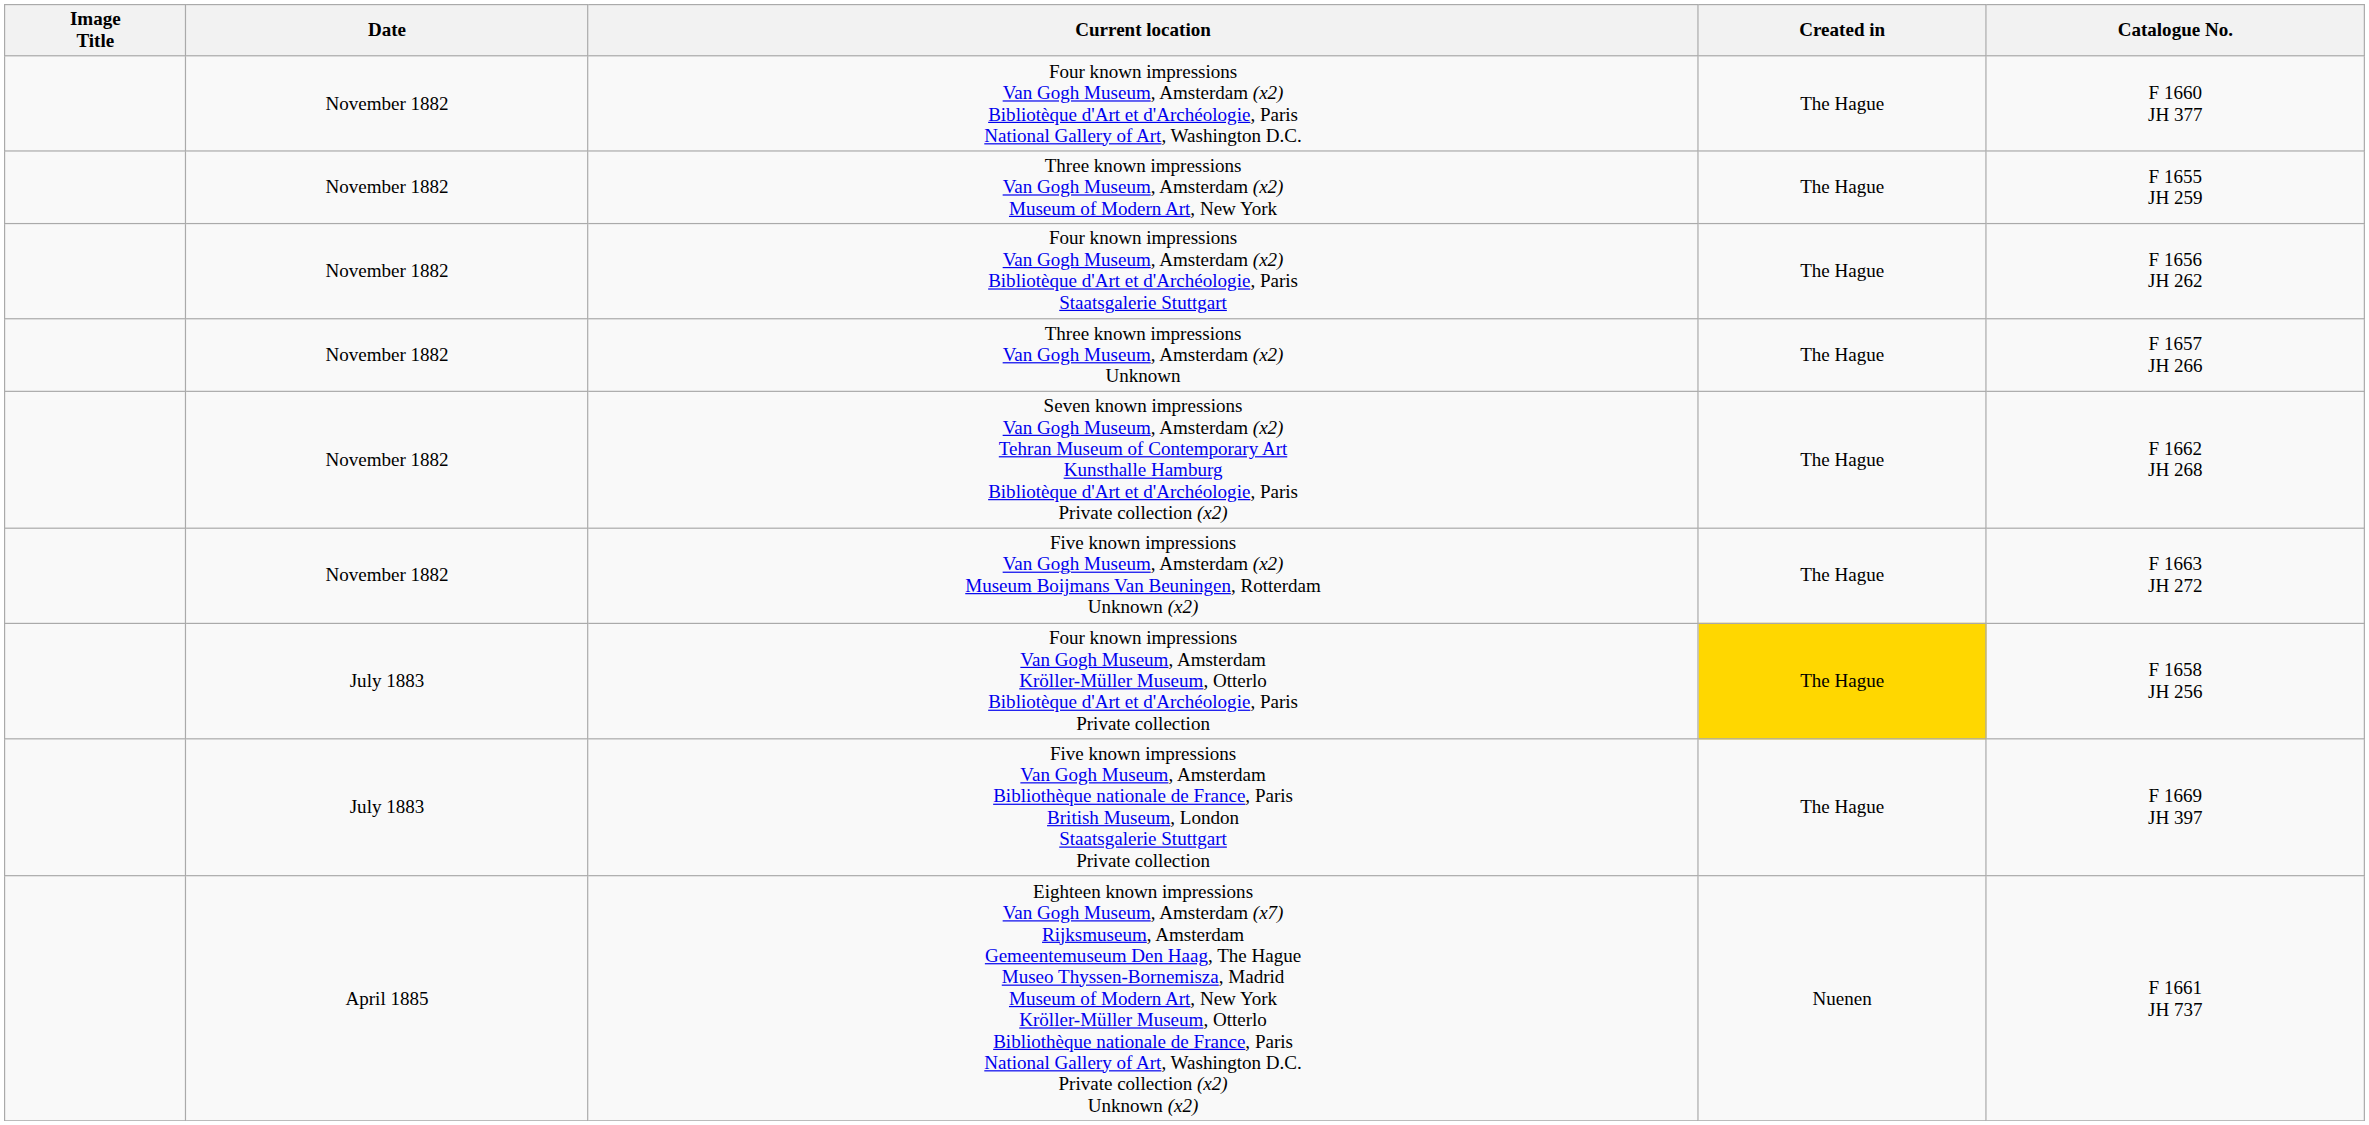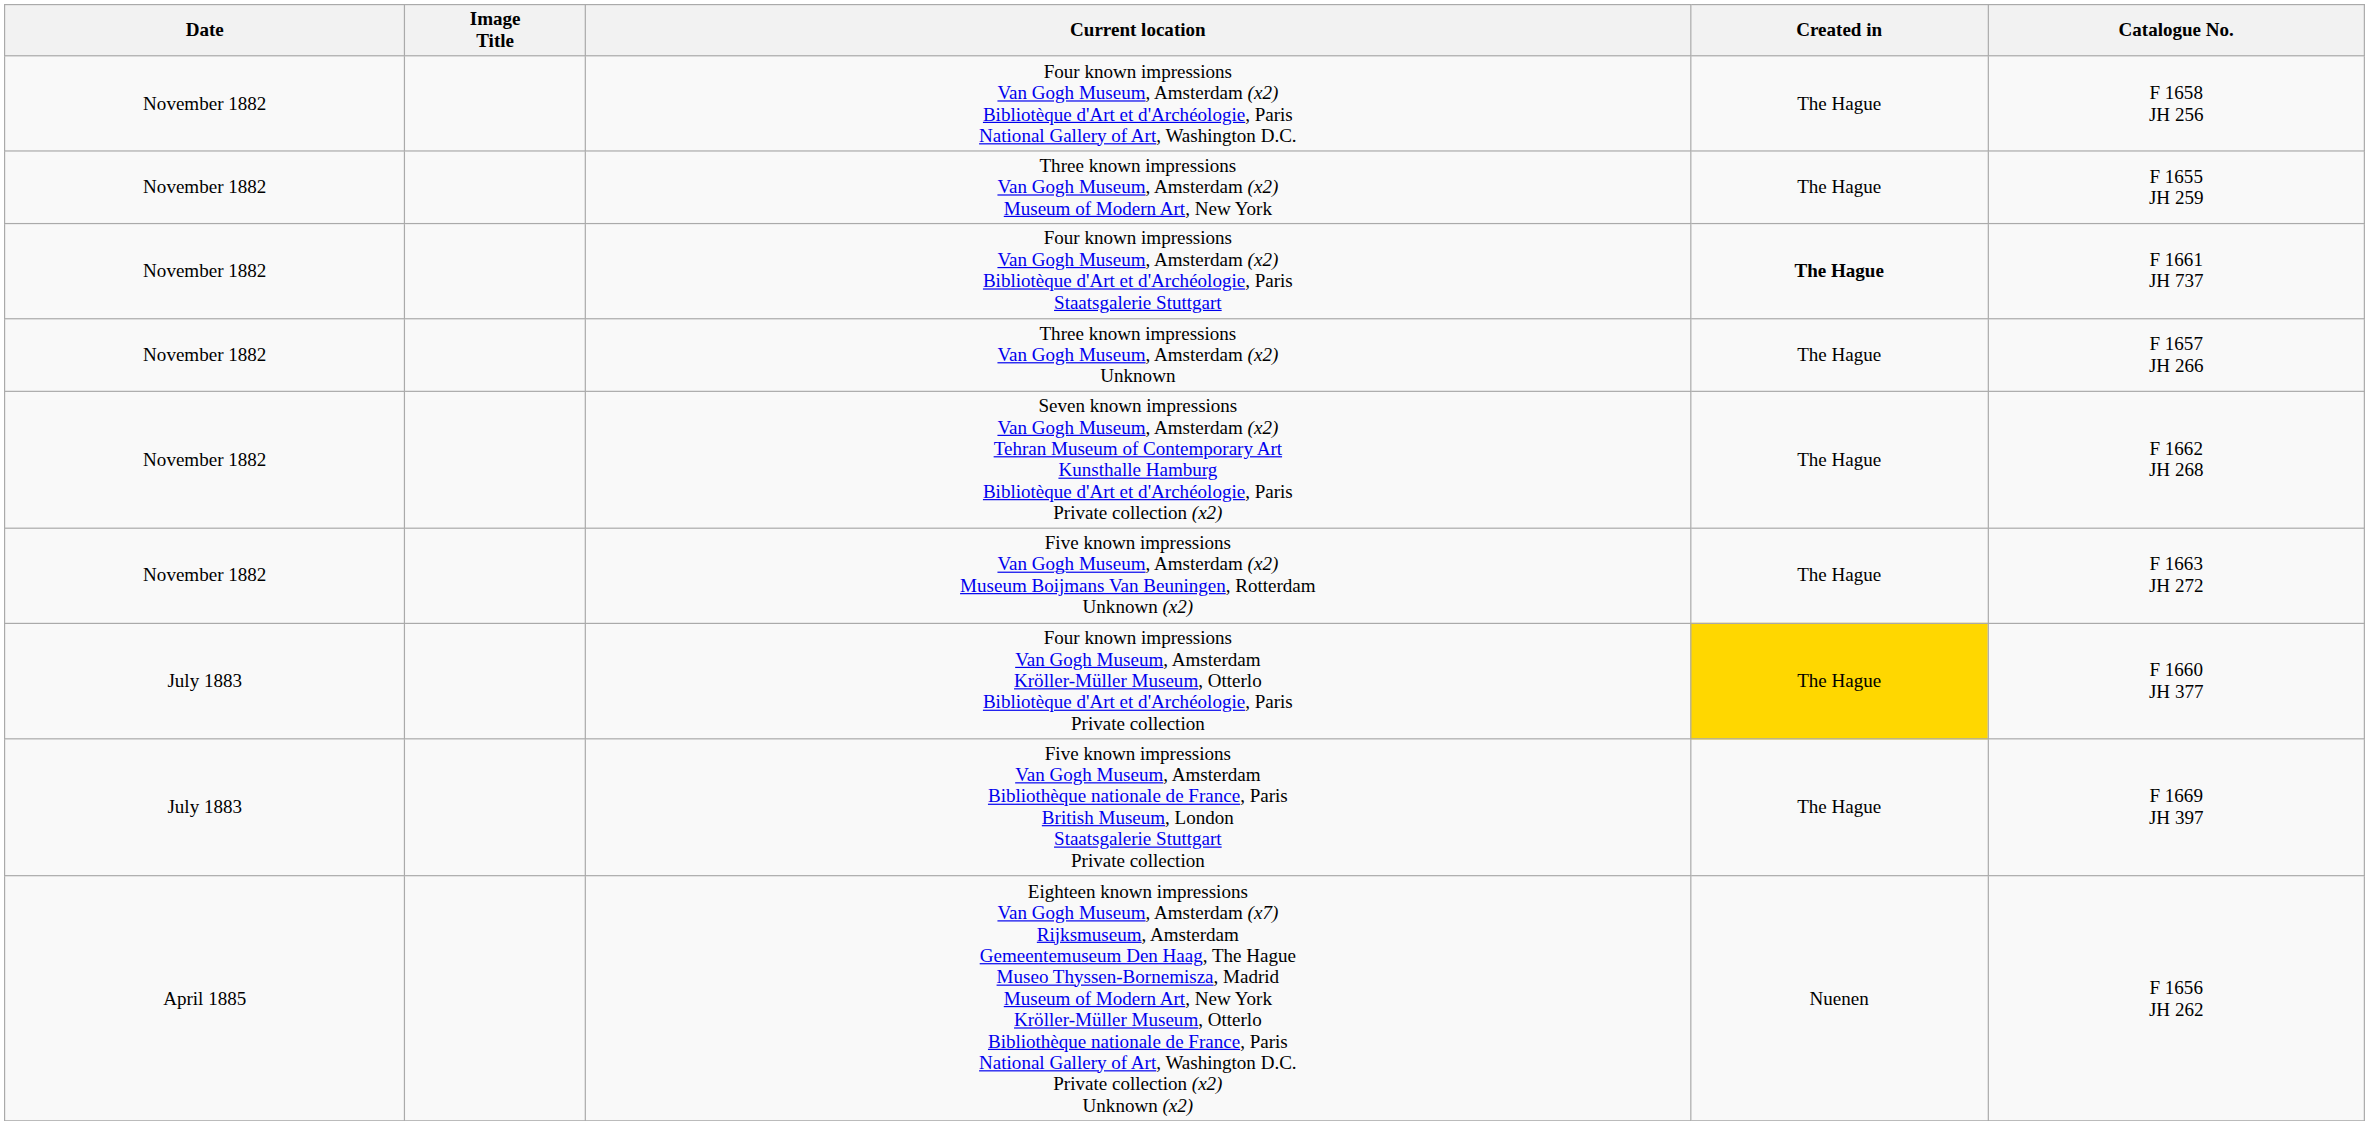columns swapped: (95, 30) <-> (387, 30)
(2175, 103) F 1660 JH 377 -> (2176, 103) F 1658 JH 256
(1842, 270) normal -> (1839, 270) bold
(2175, 270) F 1656 JH 262 -> (2176, 270) F 1661 JH 737
(2175, 680) F 1658 JH 256 -> (2176, 680) F 1660 JH 377
(2175, 998) F 1661 JH 737 -> (2176, 998) F 1656 JH 262
